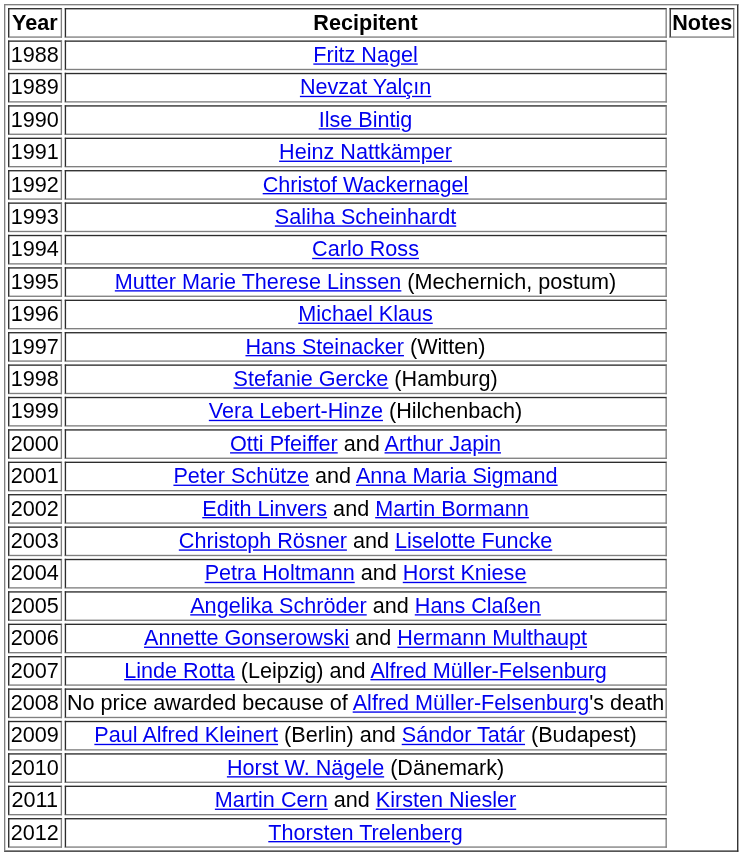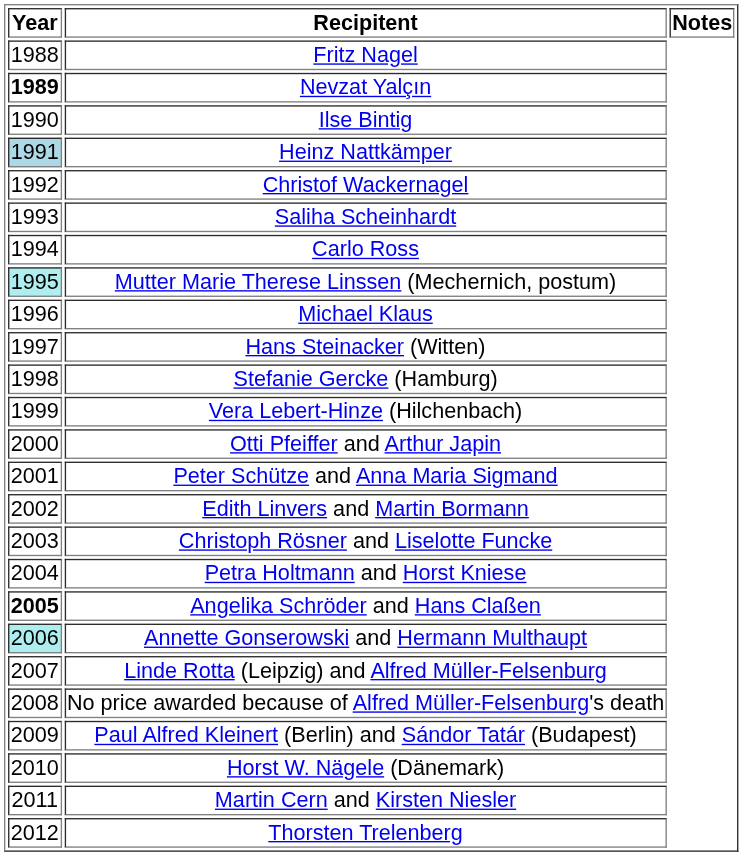(35, 87) normal -> (35, 87) bold
(35, 152) no background -> (35, 152) lightblue background
(35, 281) no background -> (35, 281) paleturquoise background
(35, 605) normal -> (35, 605) bold
(35, 638) no background -> (35, 638) paleturquoise background
